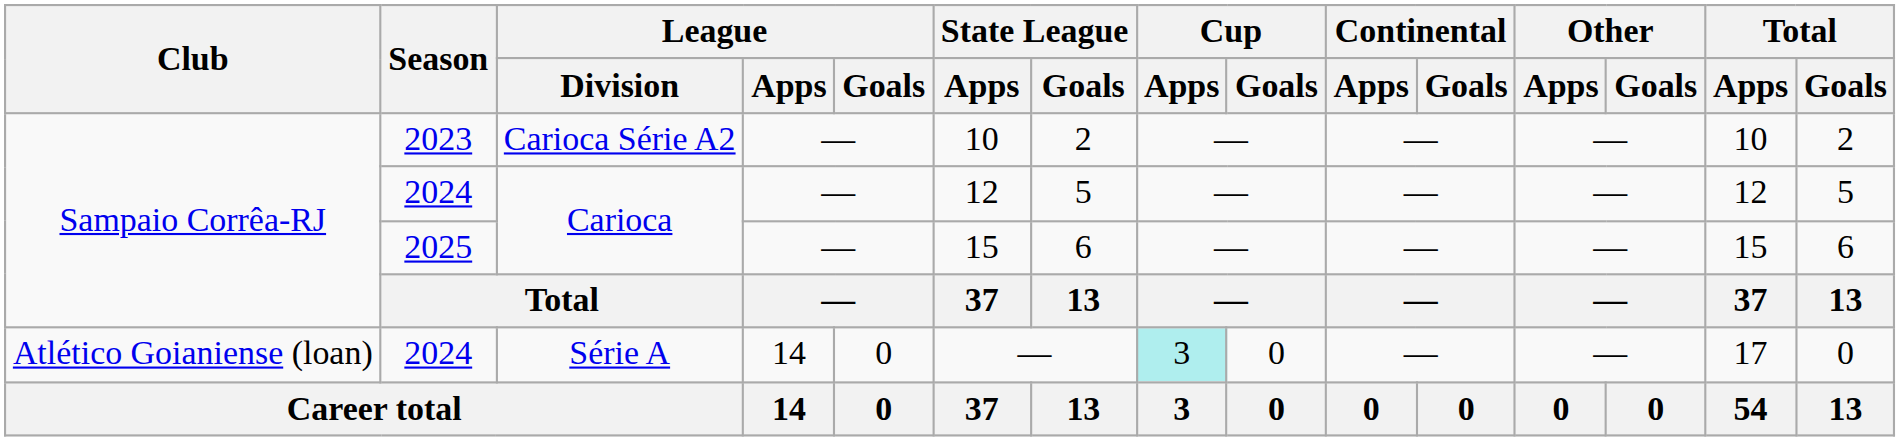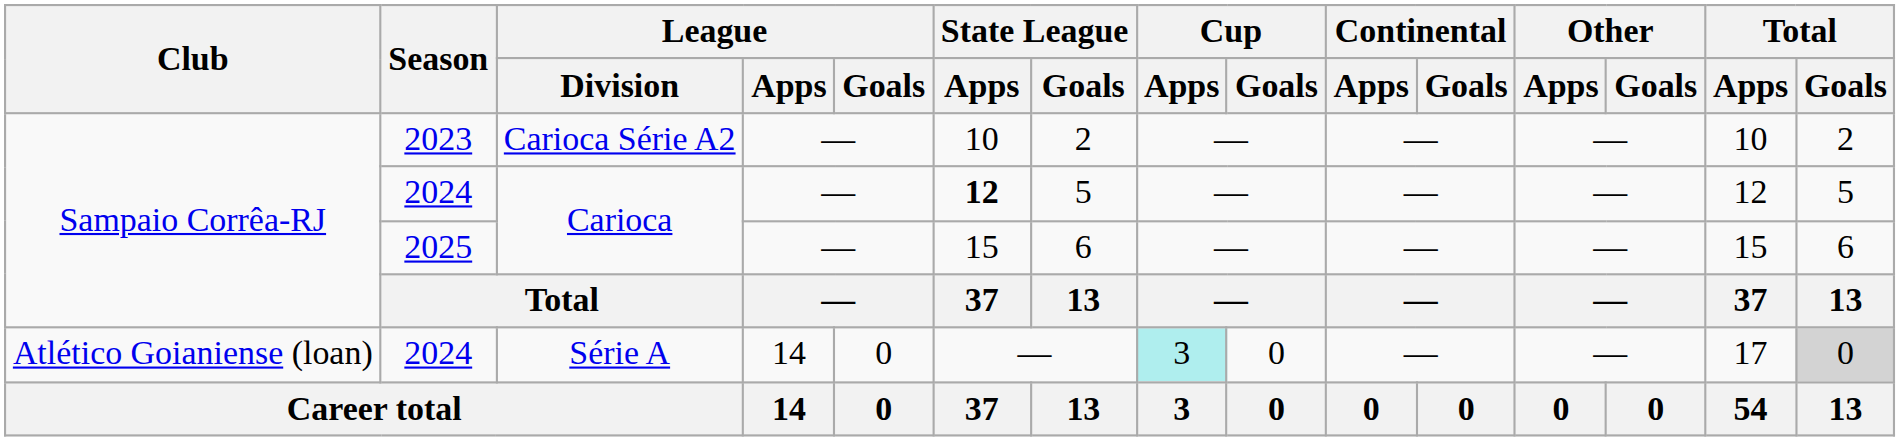(982, 192) normal -> (982, 192) bold
(1845, 354) no background -> (1845, 354) lightgrey background
